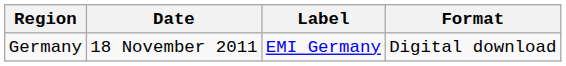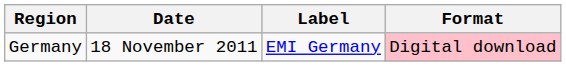(473, 47) no background -> (473, 47) pink background
